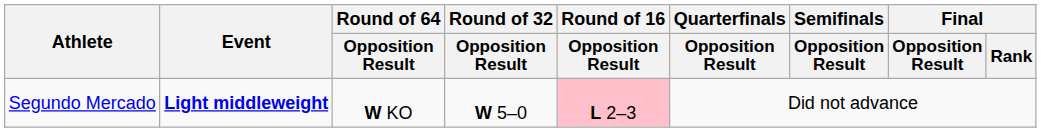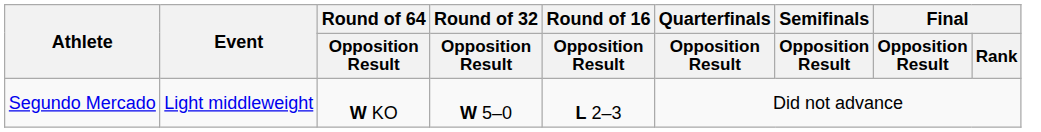(246, 103) bold -> (239, 103) normal
(613, 113) pink background -> (598, 113) no background
